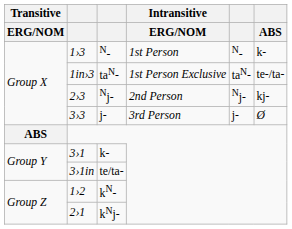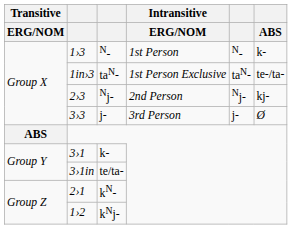(77, 191) 1›2 -> (77, 191) 2›1
(77, 213) 2›1 -> (77, 213) 1›2
